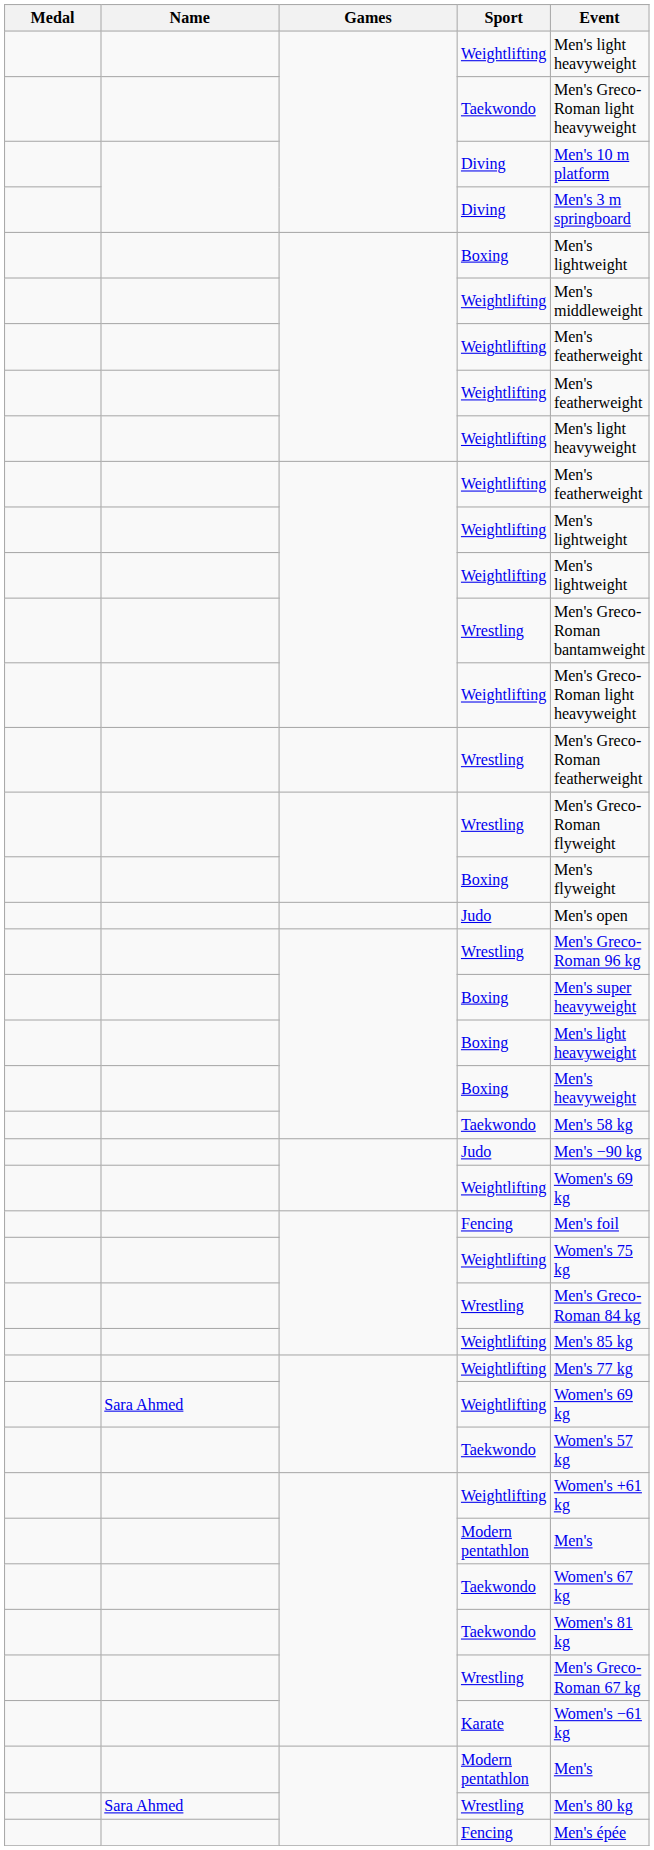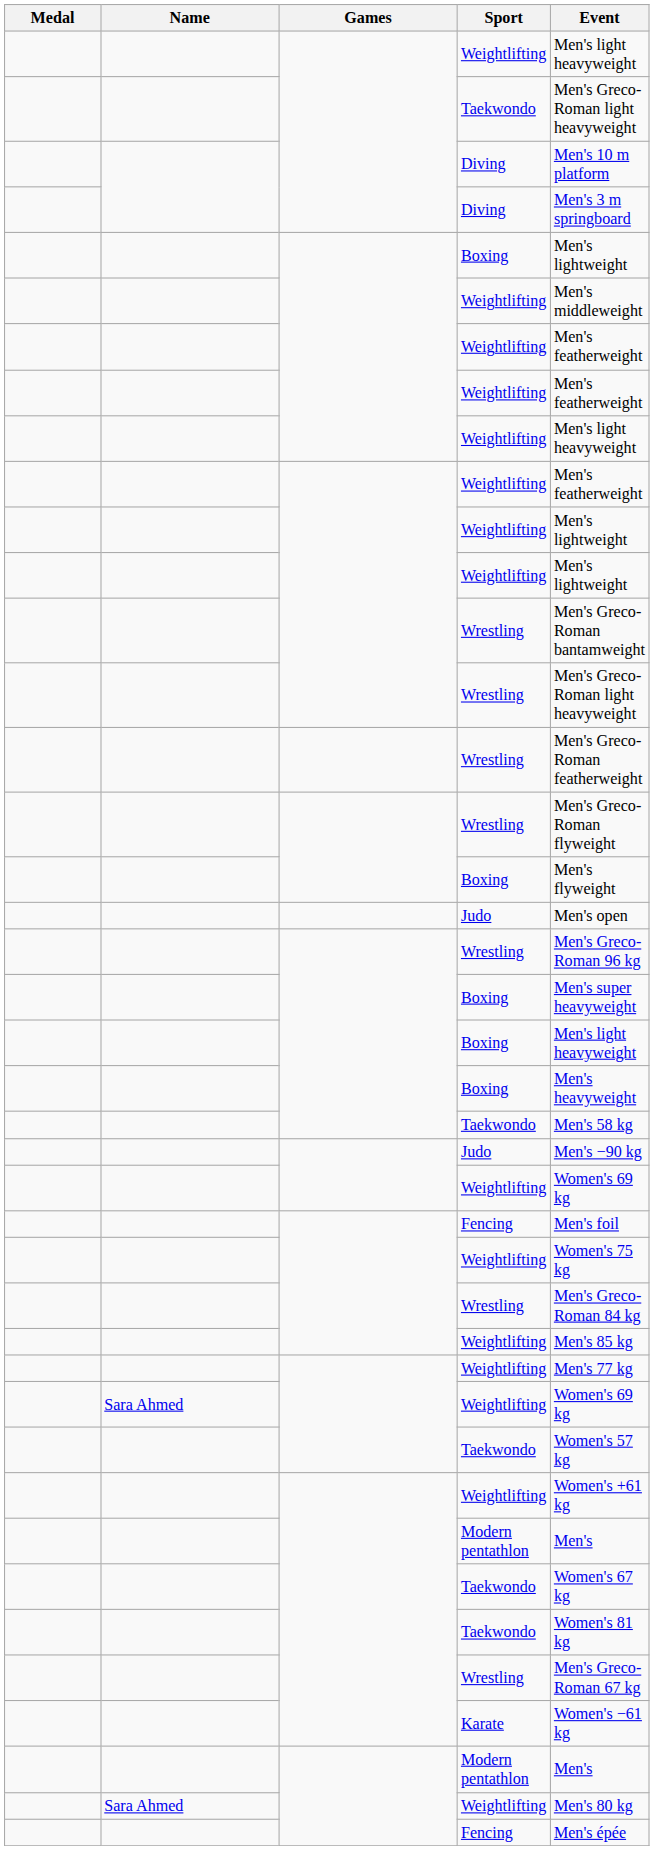(504, 695) Weightlifting -> (492, 695) Wrestling
(492, 1805) Wrestling -> (504, 1805) Weightlifting
